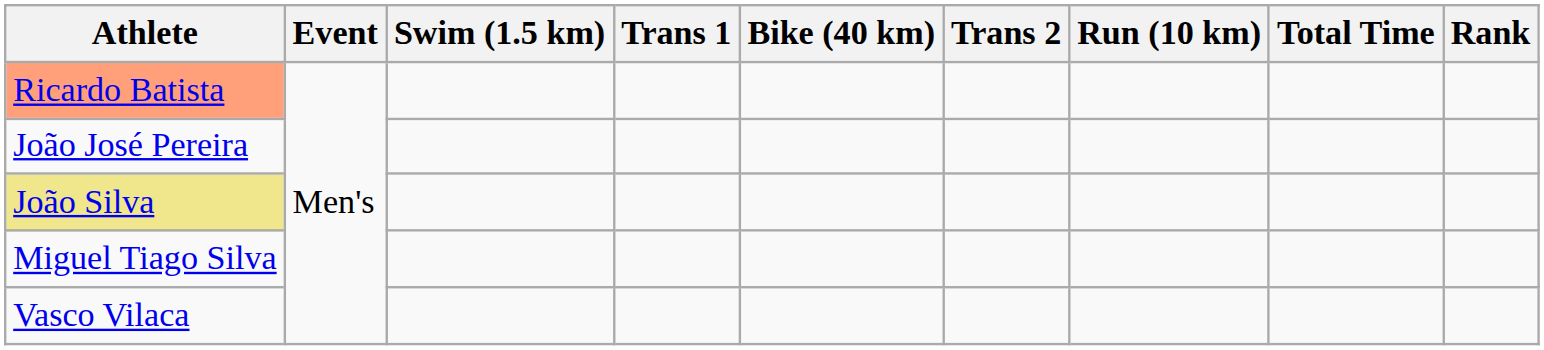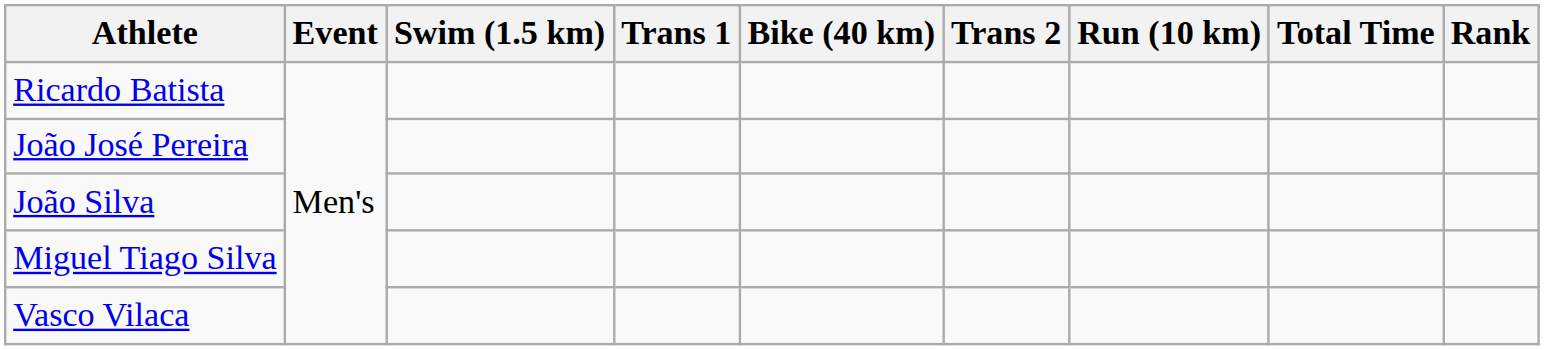(119, 89) lightsalmon background -> (119, 89) no background
(84, 201) khaki background -> (84, 201) no background
